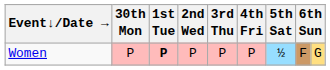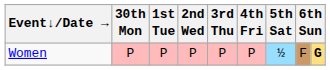(164, 54) bold -> (164, 54) normal
(318, 54) normal -> (318, 54) bold
